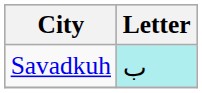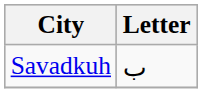(135, 66) paleturquoise background -> (135, 66) no background
